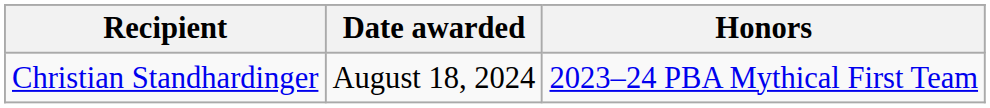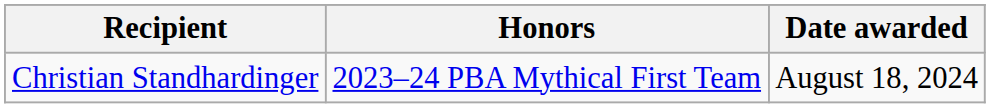columns swapped: (764, 28) <-> (434, 28)
